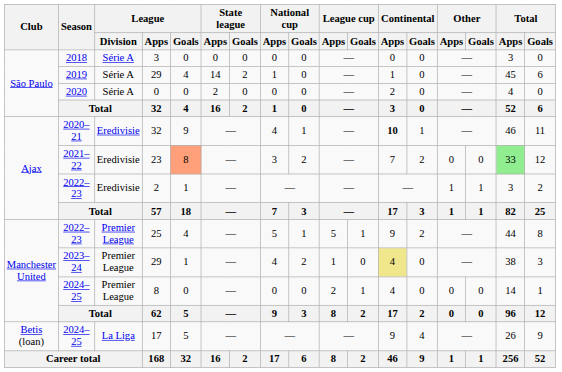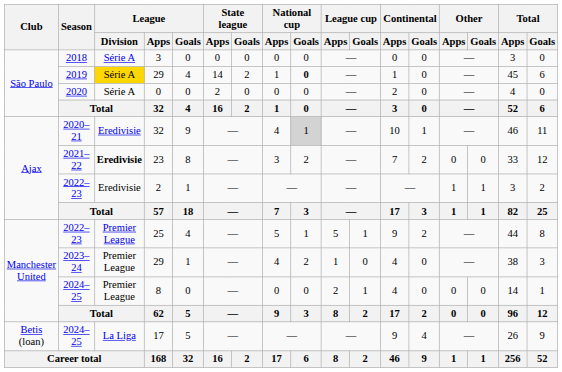(118, 74) no background -> (119, 74) gold background
(304, 74) normal -> (306, 74) bold
(304, 131) no background -> (306, 131) lightgrey background
(392, 131) bold -> (395, 131) normal
(118, 159) normal -> (119, 159) bold
(186, 159) lightsalmon background -> (188, 159) no background
(511, 159) lightgreen background -> (513, 159) no background
(392, 262) khaki background -> (395, 262) no background
